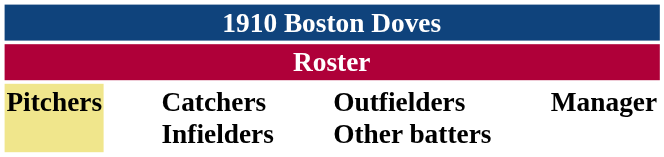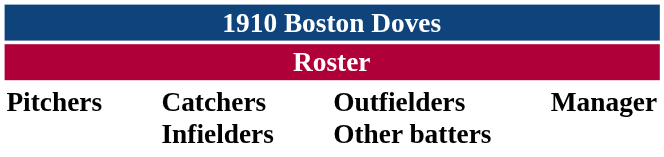(54, 101) khaki background -> (54, 101) no background
